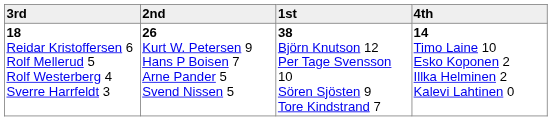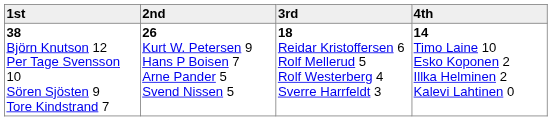columns swapped: (287, 13) <-> (17, 13)
